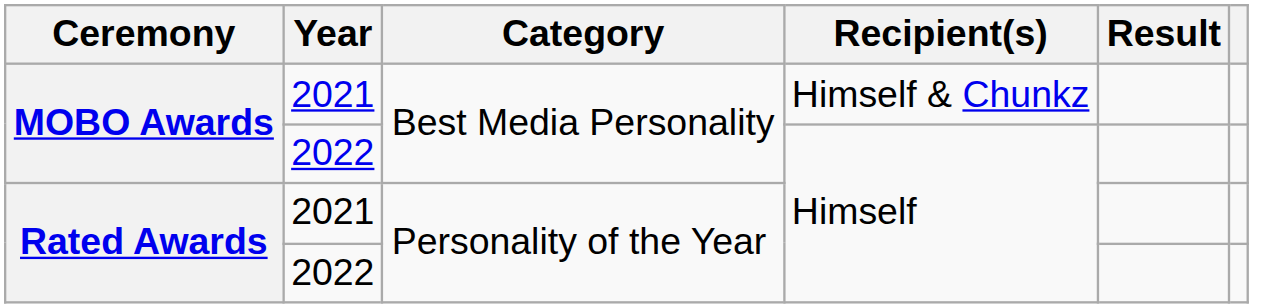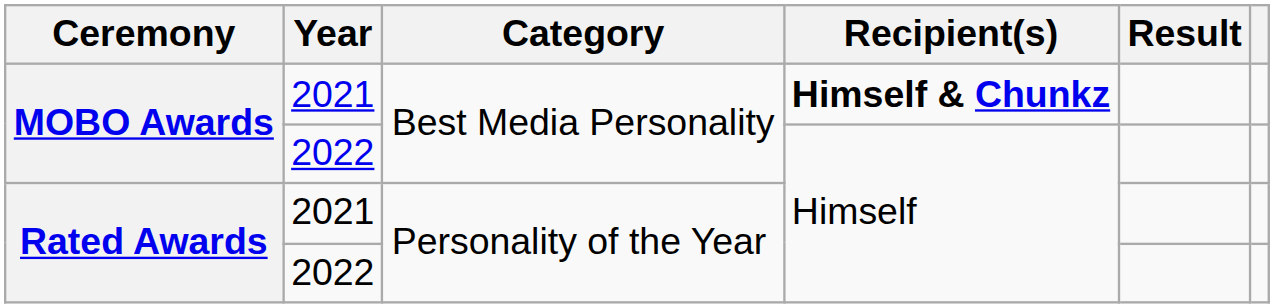(941, 93) normal -> (951, 93) bold
